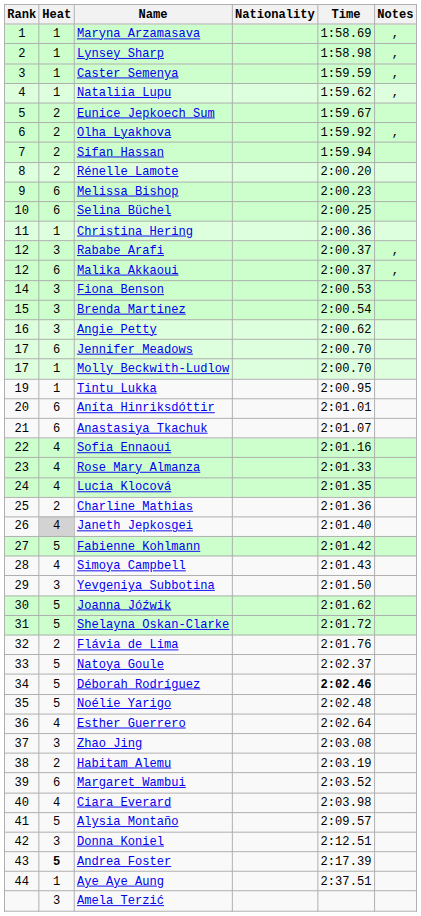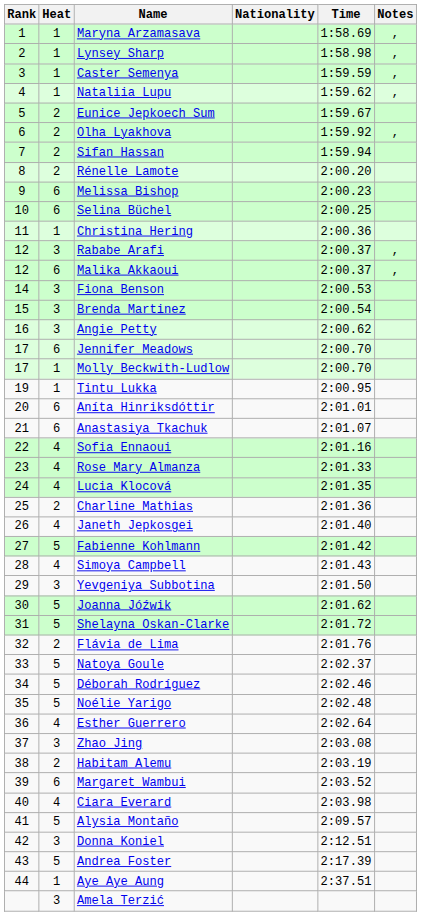(57, 527) lightgrey background -> (57, 527) no background
(346, 684) bold -> (346, 684) normal
(57, 862) bold -> (57, 862) normal
